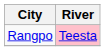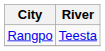(78, 35) pink background -> (78, 35) no background
